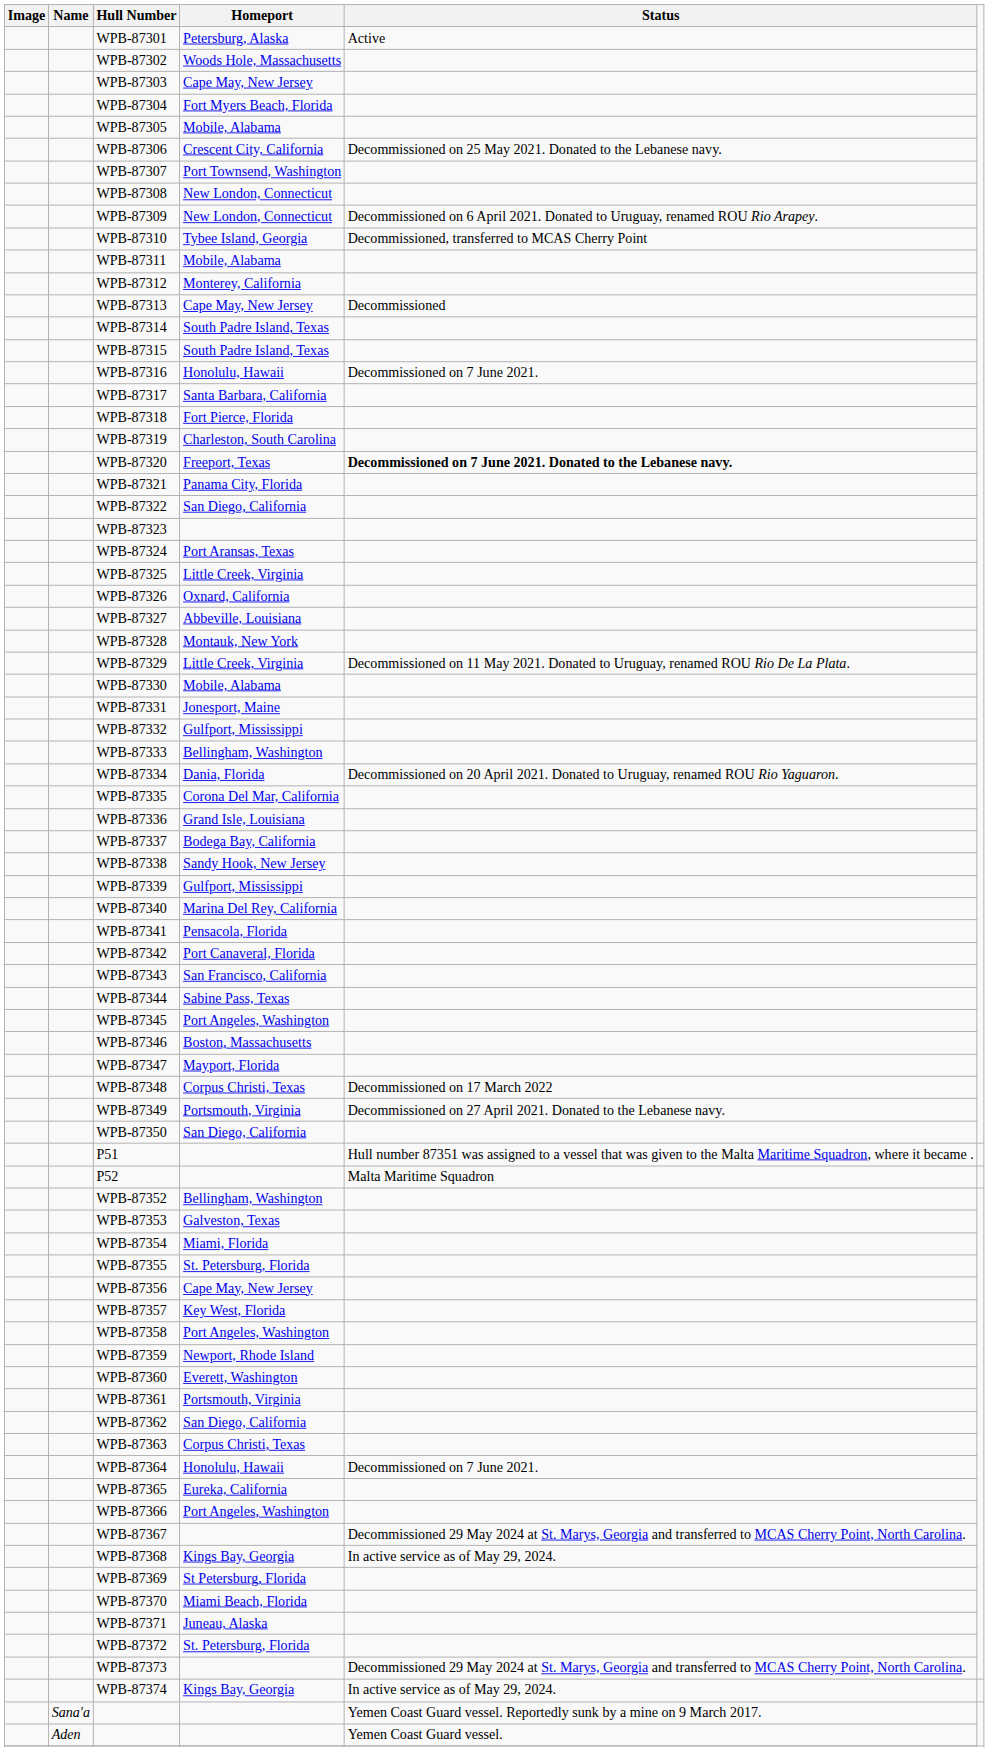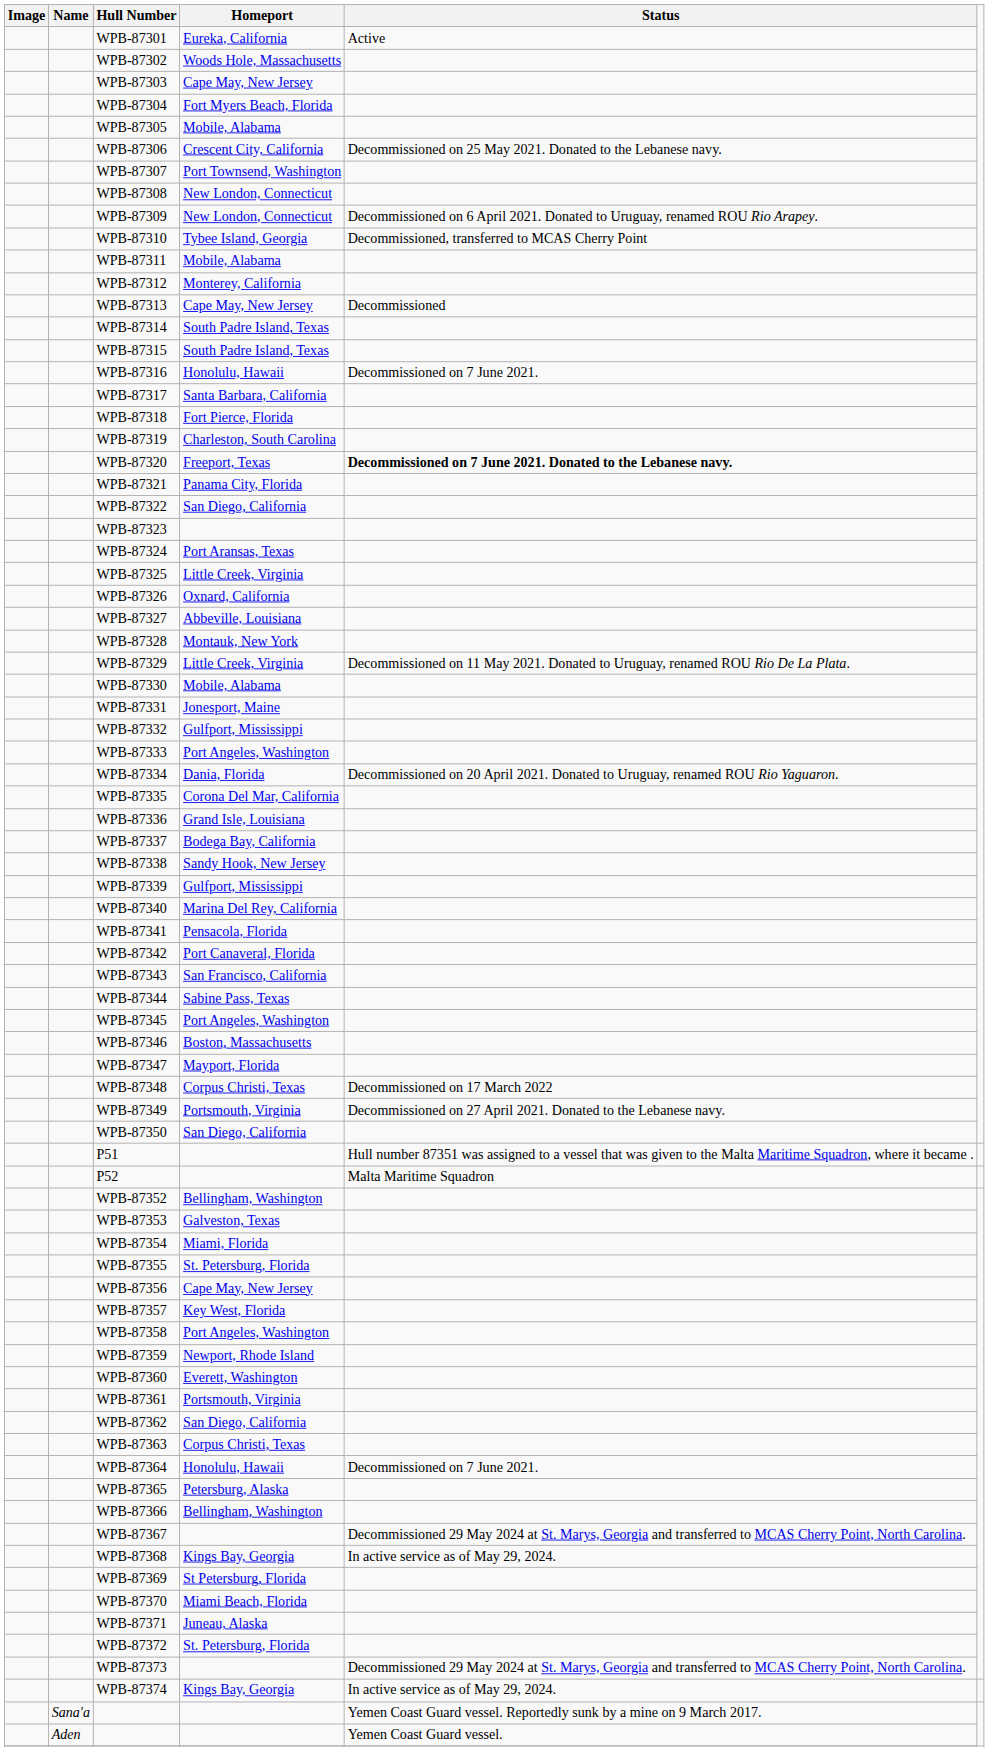(236, 37) Petersburg, Alaska -> (235, 37) Eureka, California
(253, 752) Bellingham, Washington -> (256, 752) Port Angeles, Washington
(235, 1489) Eureka, California -> (236, 1489) Petersburg, Alaska
(256, 1511) Port Angeles, Washington -> (253, 1511) Bellingham, Washington
